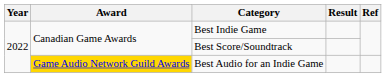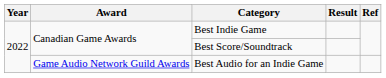(111, 64) gold background -> (111, 64) no background
